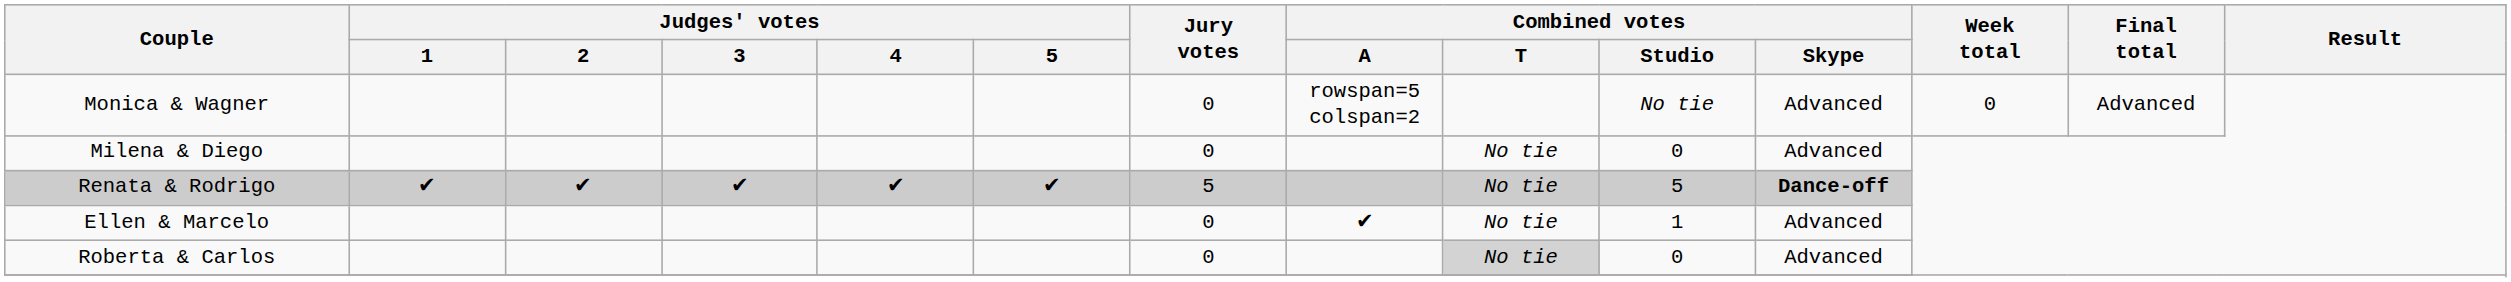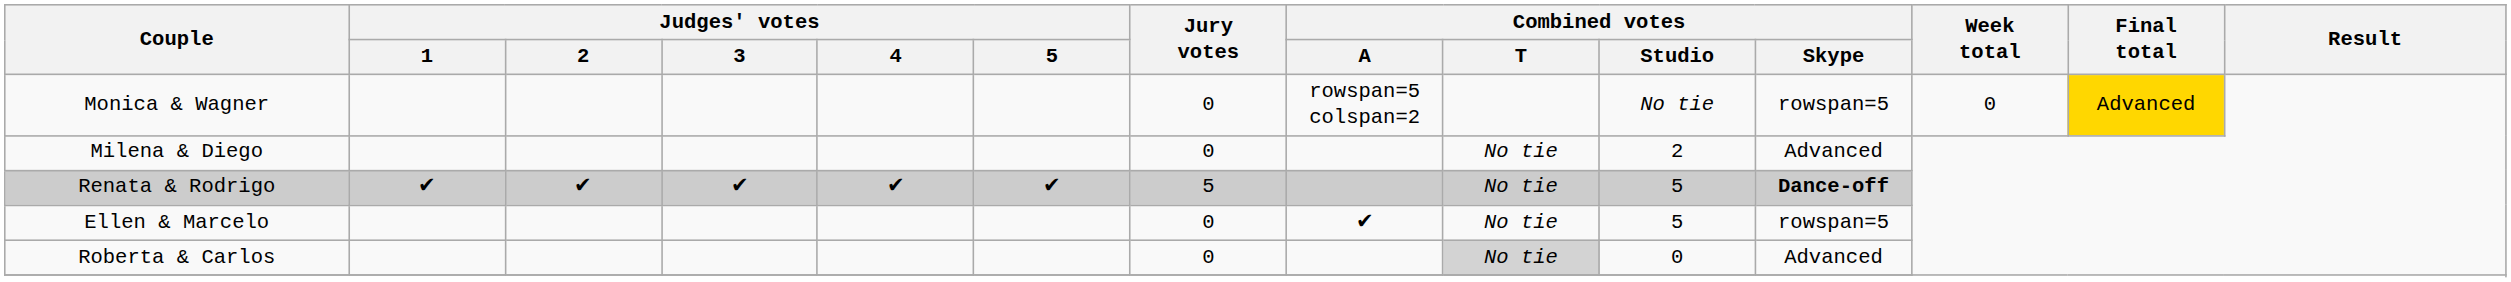(1834, 104) Advanced -> (1834, 104) rowspan=5
(2146, 104) no background -> (2146, 104) gold background
(1677, 152) 0 -> (1677, 152) 2
(1677, 222) 1 -> (1677, 222) 5
(1834, 222) Advanced -> (1834, 222) rowspan=5
